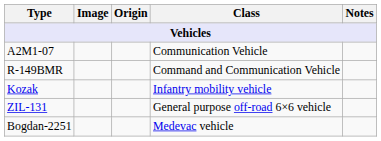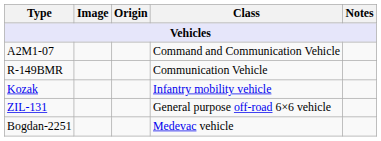(210, 51) Communication Vehicle -> (247, 51) Command and Communication Vehicle
(247, 70) Command and Communication Vehicle -> (210, 70) Communication Vehicle
